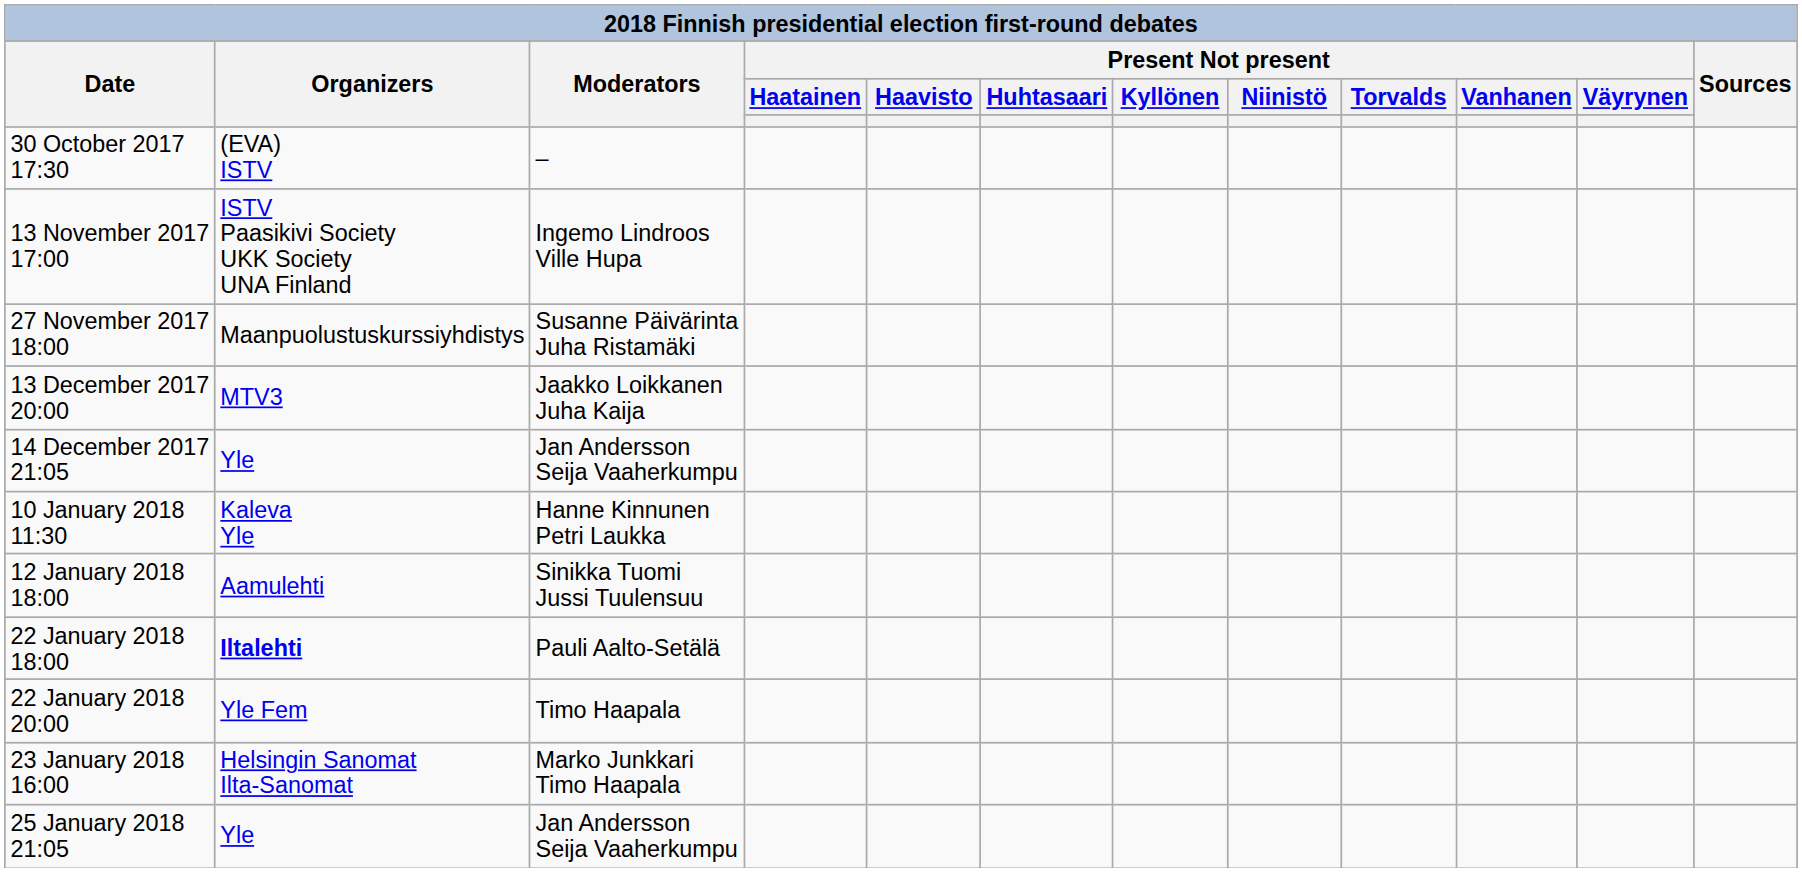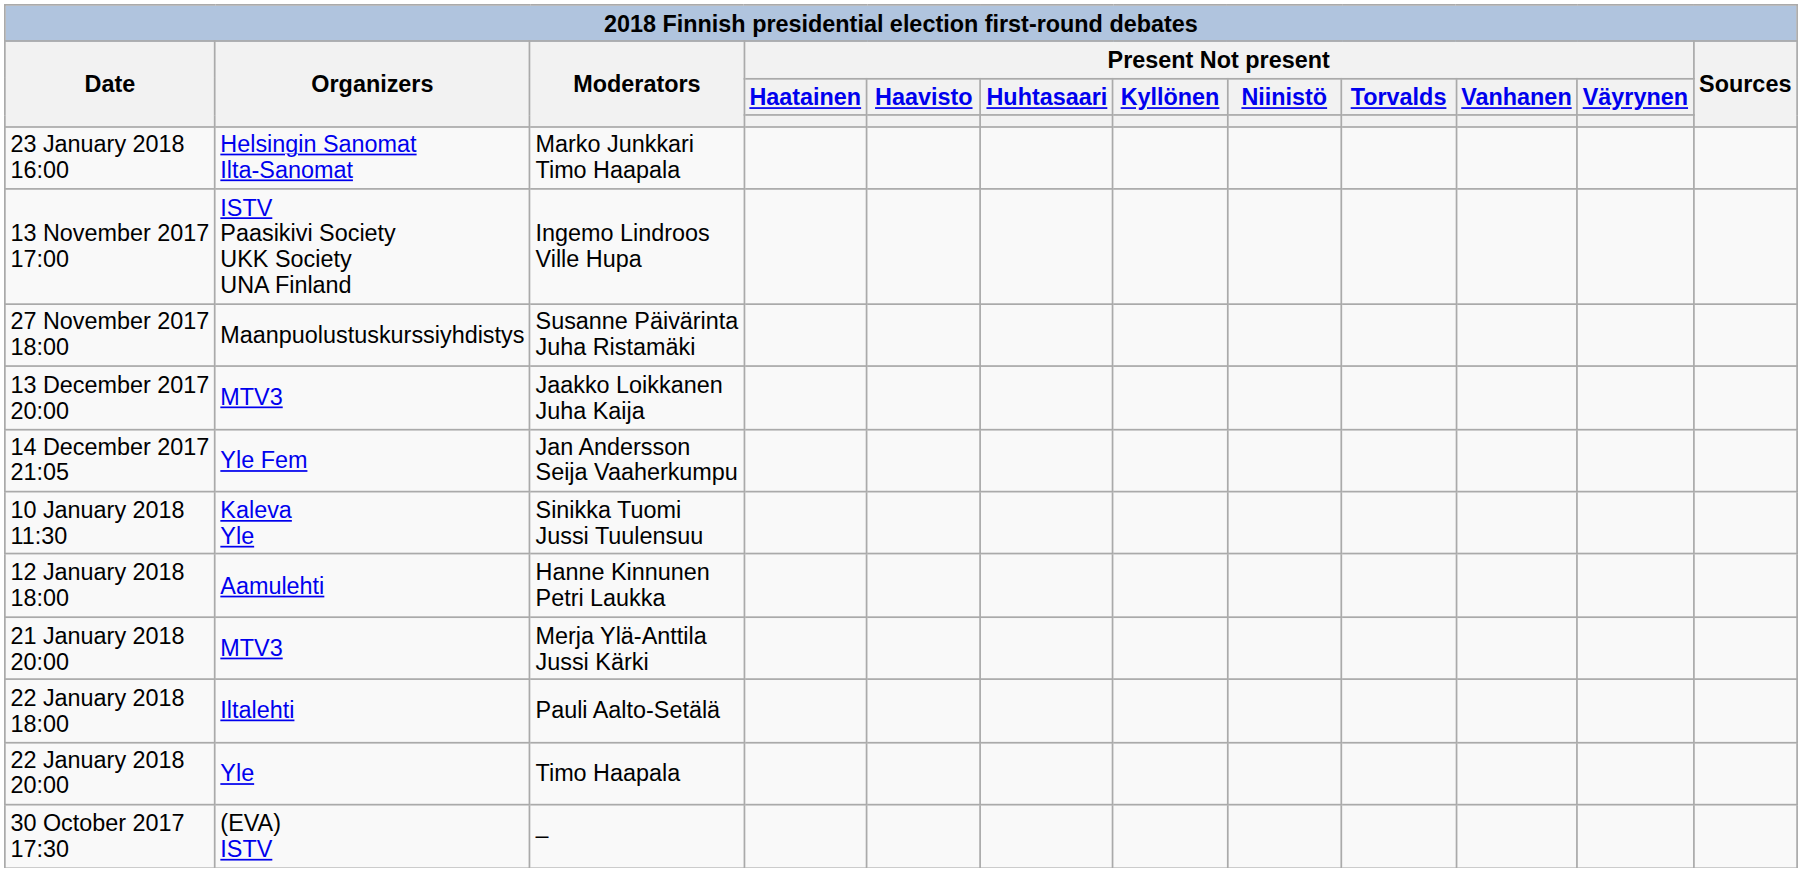rows swapped: (97, 157) <-> (97, 773)
(237, 460) Yle -> (264, 460) Yle Fem
(623, 522) Hanne Kinnunen Petri Laukka -> (619, 522) Sinikka Tuomi Jussi Tuulensuu
(619, 585) Sinikka Tuomi Jussi Tuulensuu -> (623, 585) Hanne Kinnunen Petri Laukka
+ row: (97, 648)
(261, 648) bold -> (257, 710) normal
(264, 710) Yle Fem -> (237, 773) Yle
- row: (97, 836)
